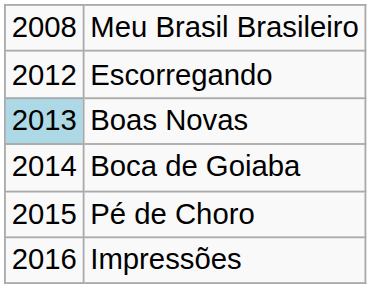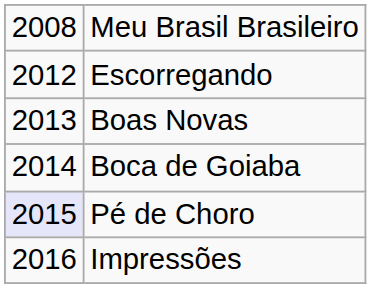(44, 120) lightblue background -> (44, 120) no background
(44, 213) no background -> (44, 213) lavender background
